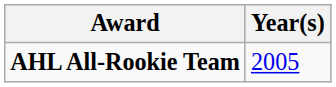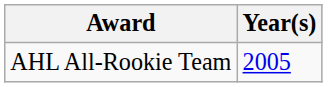(125, 61) bold -> (121, 61) normal
